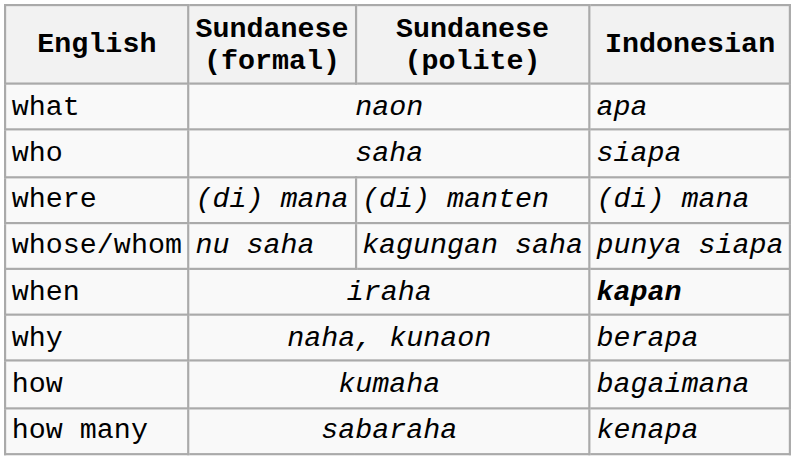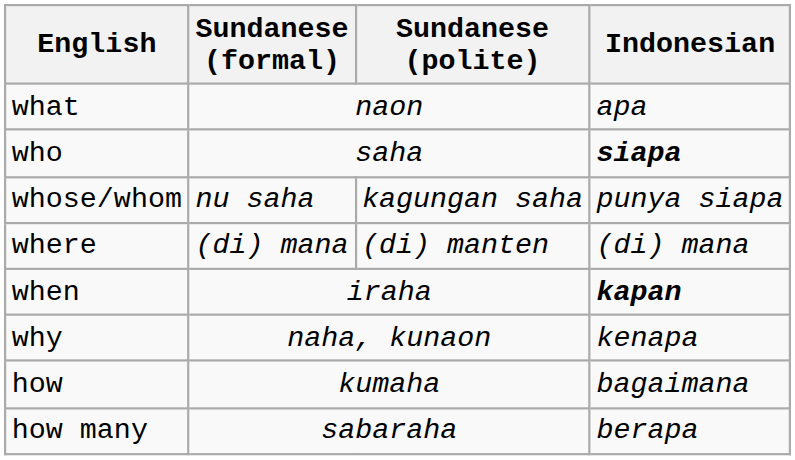(639, 153) normal -> (639, 153) bold
rows swapped: (97, 246) <-> (54, 199)
(648, 338) berapa -> (648, 338) kenapa
(648, 430) kenapa -> (648, 430) berapa
